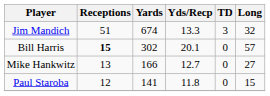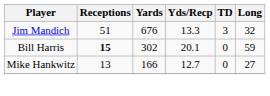(149, 30) 674 -> (149, 30) 676
(250, 47) 57 -> (250, 47) 59
- row: (41, 82)
